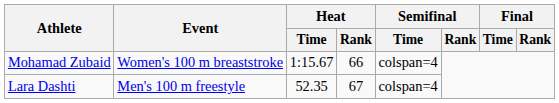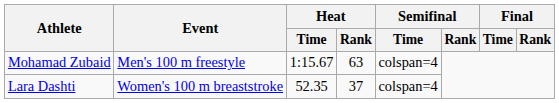(200, 62) Women's 100 m breaststroke -> (181, 62) Men's 100 m freestyle
(356, 62) 66 -> (356, 62) 63
(181, 86) Men's 100 m freestyle -> (200, 86) Women's 100 m breaststroke
(356, 86) 67 -> (356, 86) 37
